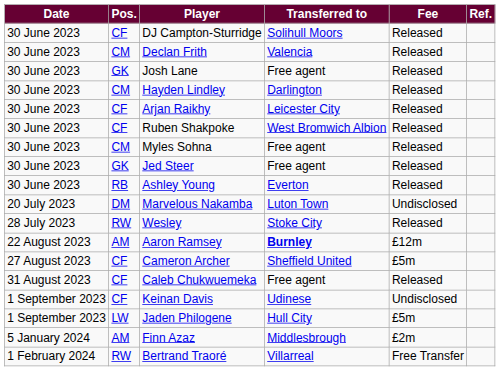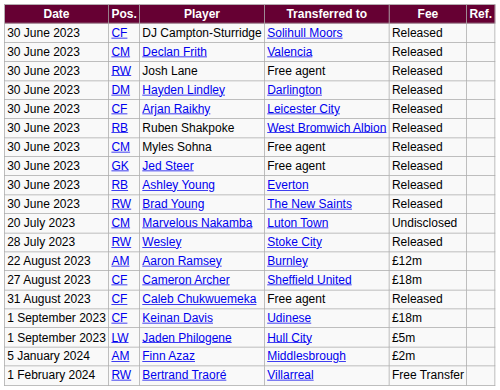(120, 71) GK -> (121, 71) RW
(121, 90) CM -> (121, 90) DM
(119, 128) CF -> (120, 128) RB
+ row: (173, 204)
(121, 204) DM -> (121, 223) CM
(290, 242) bold -> (288, 261) normal
(404, 261) £5m -> (407, 280) £18m
(425, 299) Undisclosed -> (407, 318) £18m
